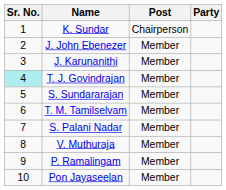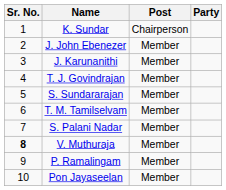(23, 78) paleturquoise background -> (23, 78) no background
(23, 144) normal -> (23, 144) bold
